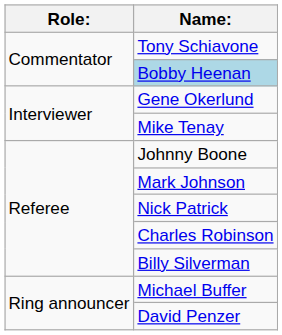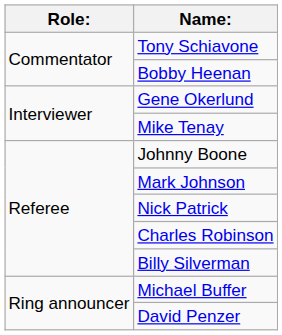(194, 73) lightblue background -> (194, 73) no background
